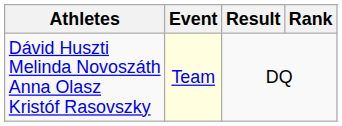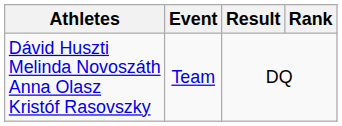(193, 77) lightyellow background -> (193, 77) no background
